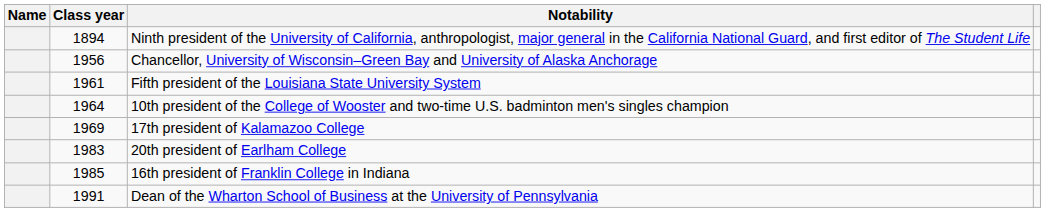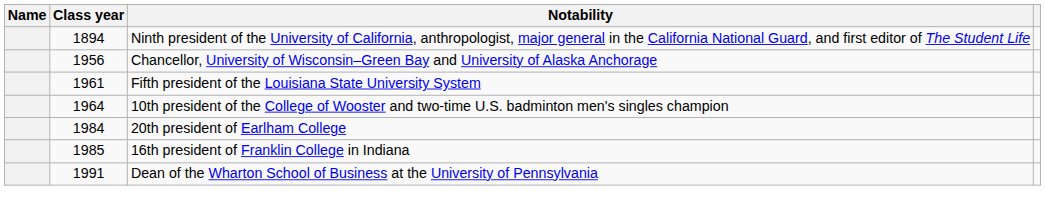- row: (248, 128)
(89, 151) 1983 -> (89, 128) 1984
